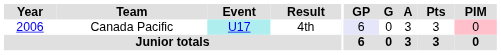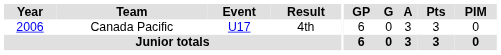(239, 27) paleturquoise background -> (239, 27) no background
(361, 27) lavender background -> (361, 27) no background
(476, 27) pink background -> (476, 27) no background
